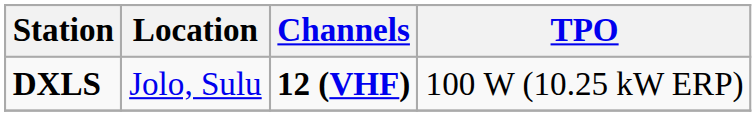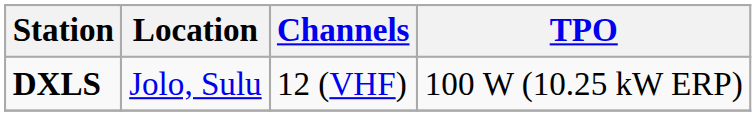(344, 83) bold -> (342, 83) normal
